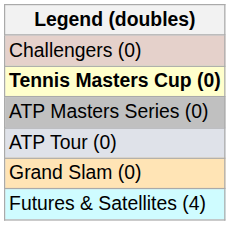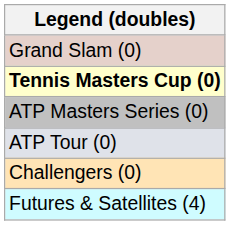(75, 50) Challengers (0) -> (75, 50) Grand Slam (0)
(75, 173) Grand Slam (0) -> (75, 173) Challengers (0)
